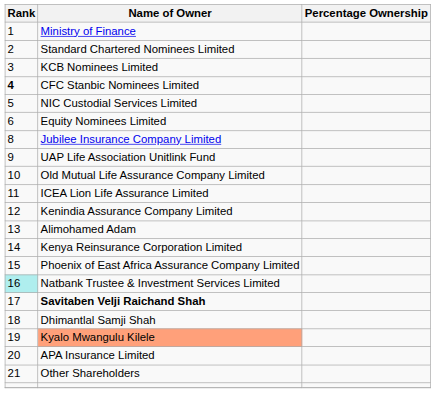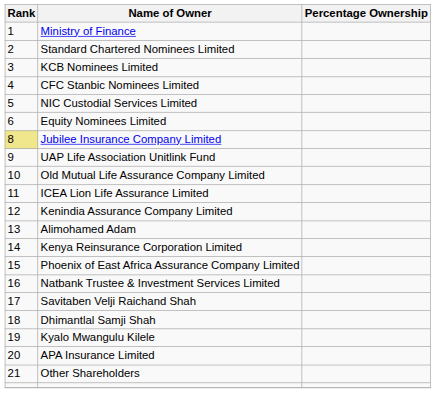(11, 85) bold -> (11, 85) normal
(11, 139) no background -> (11, 139) khaki background
(14, 283) paleturquoise background -> (14, 283) no background
(123, 301) bold -> (118, 301) normal
(98, 337) lightsalmon background -> (98, 337) no background
